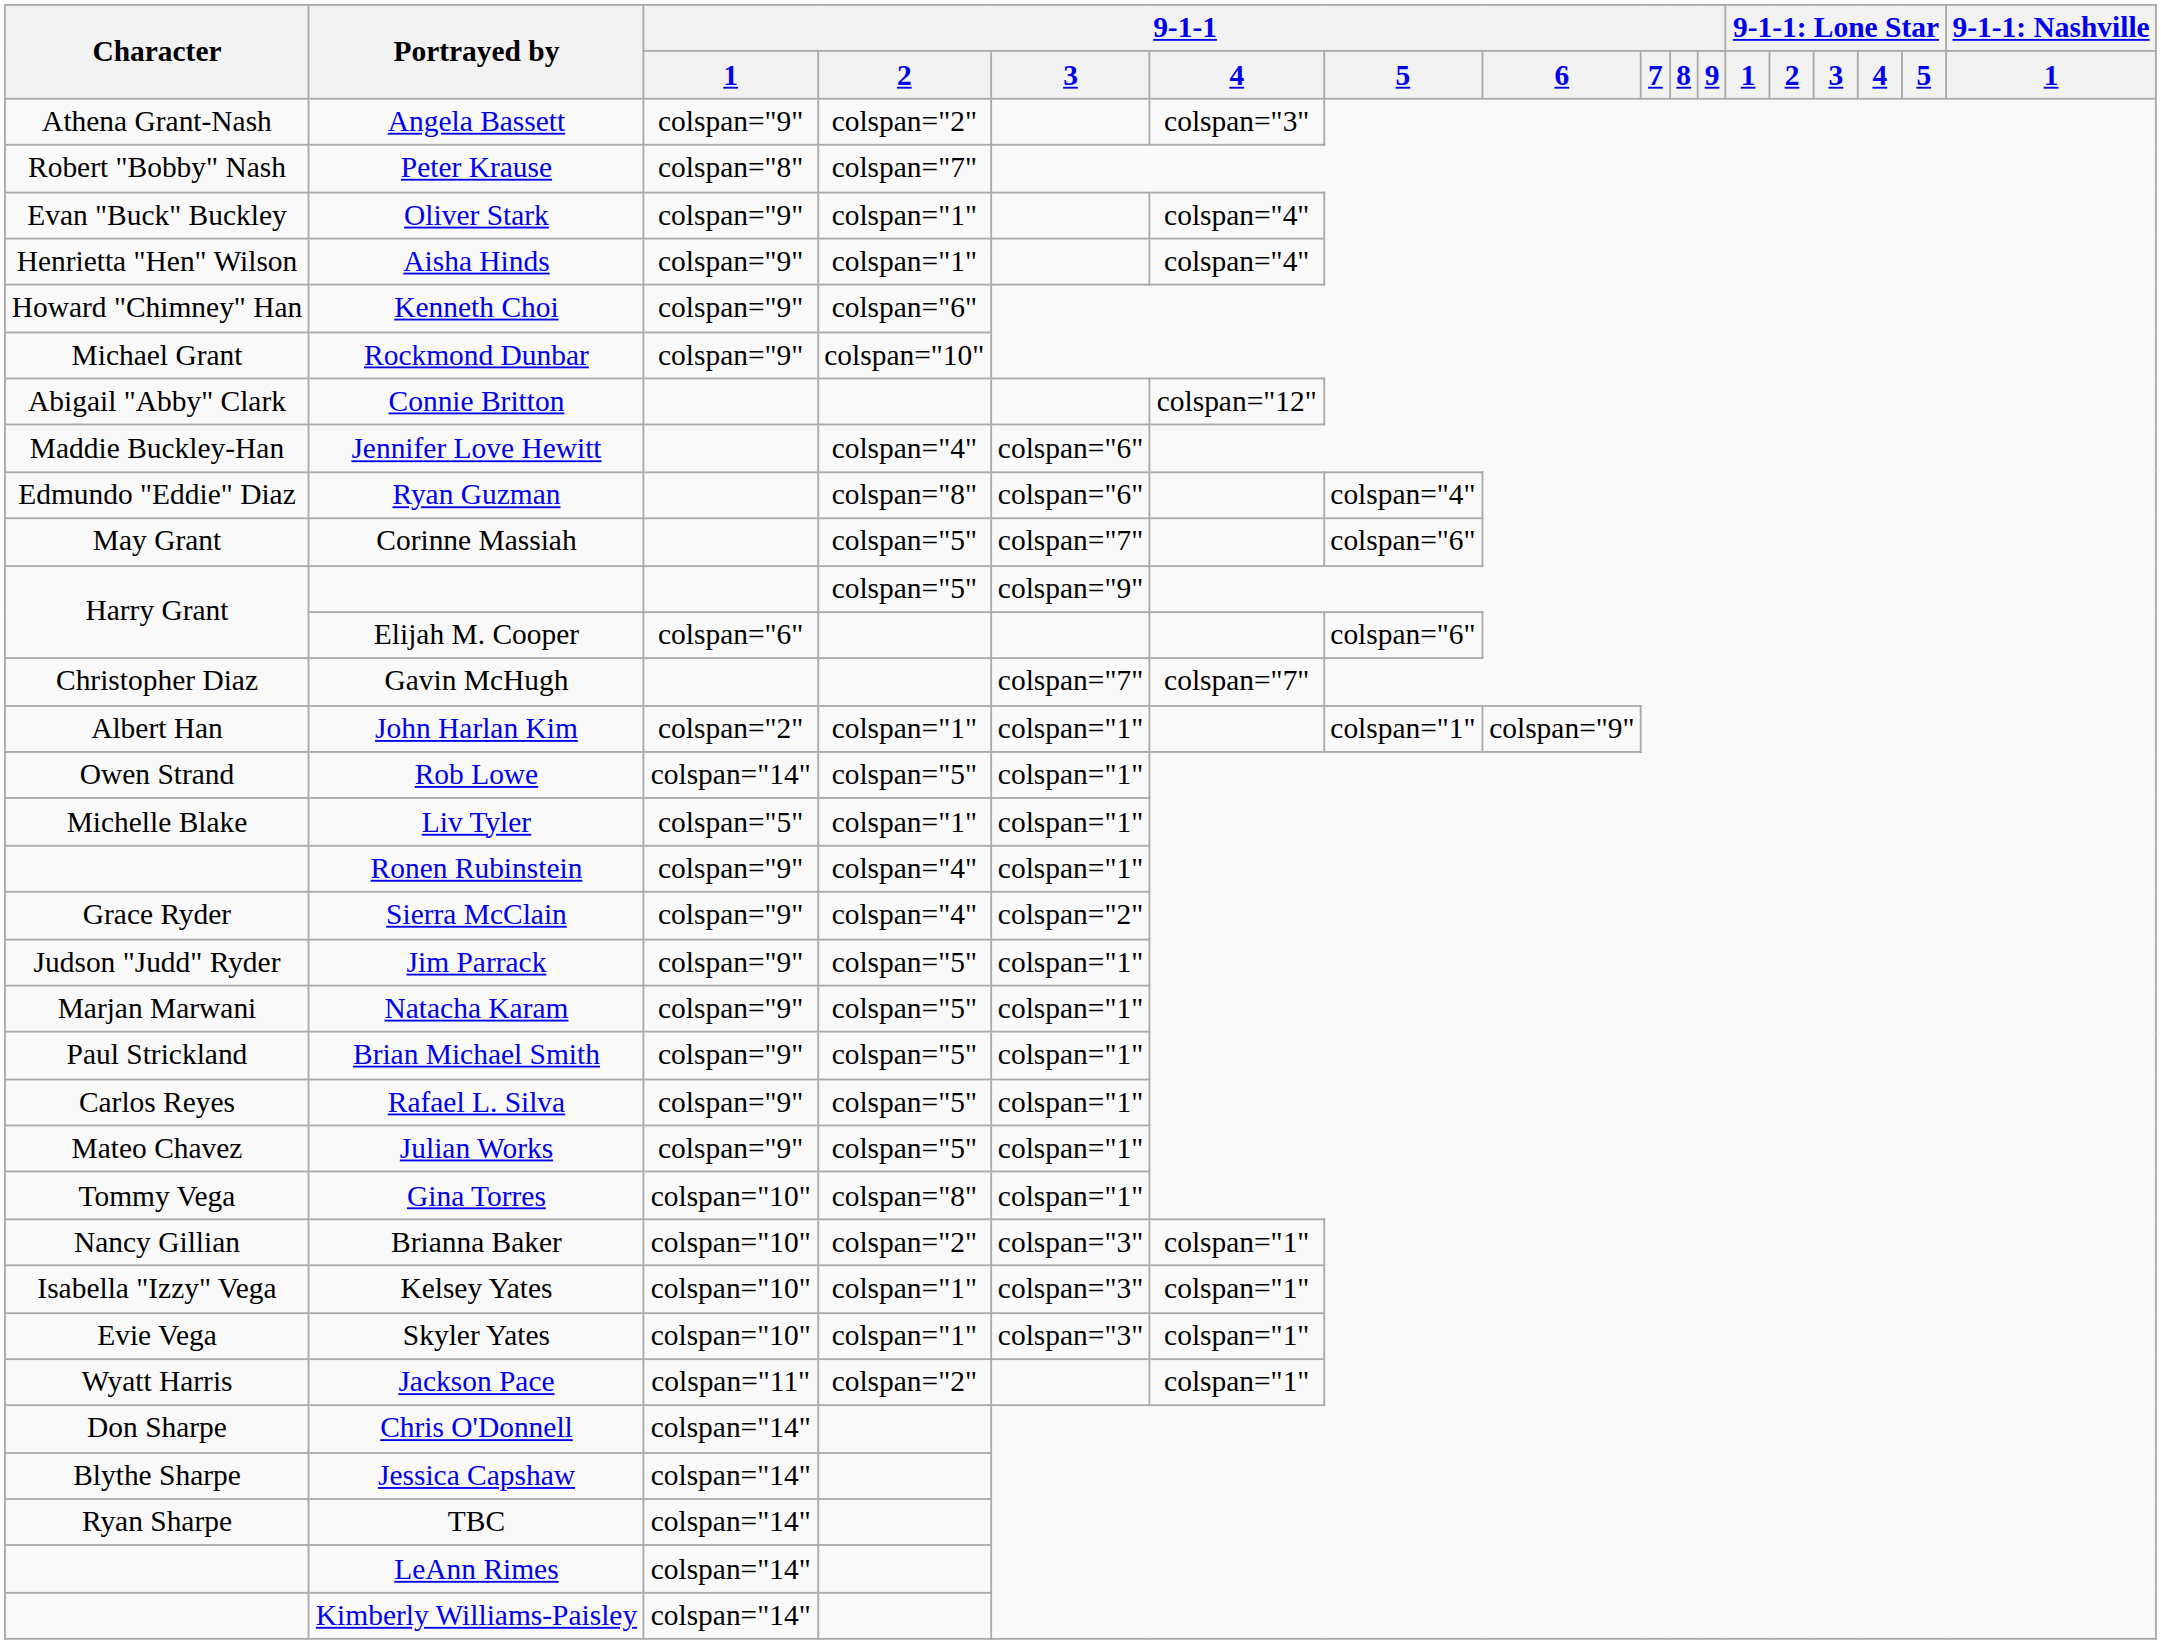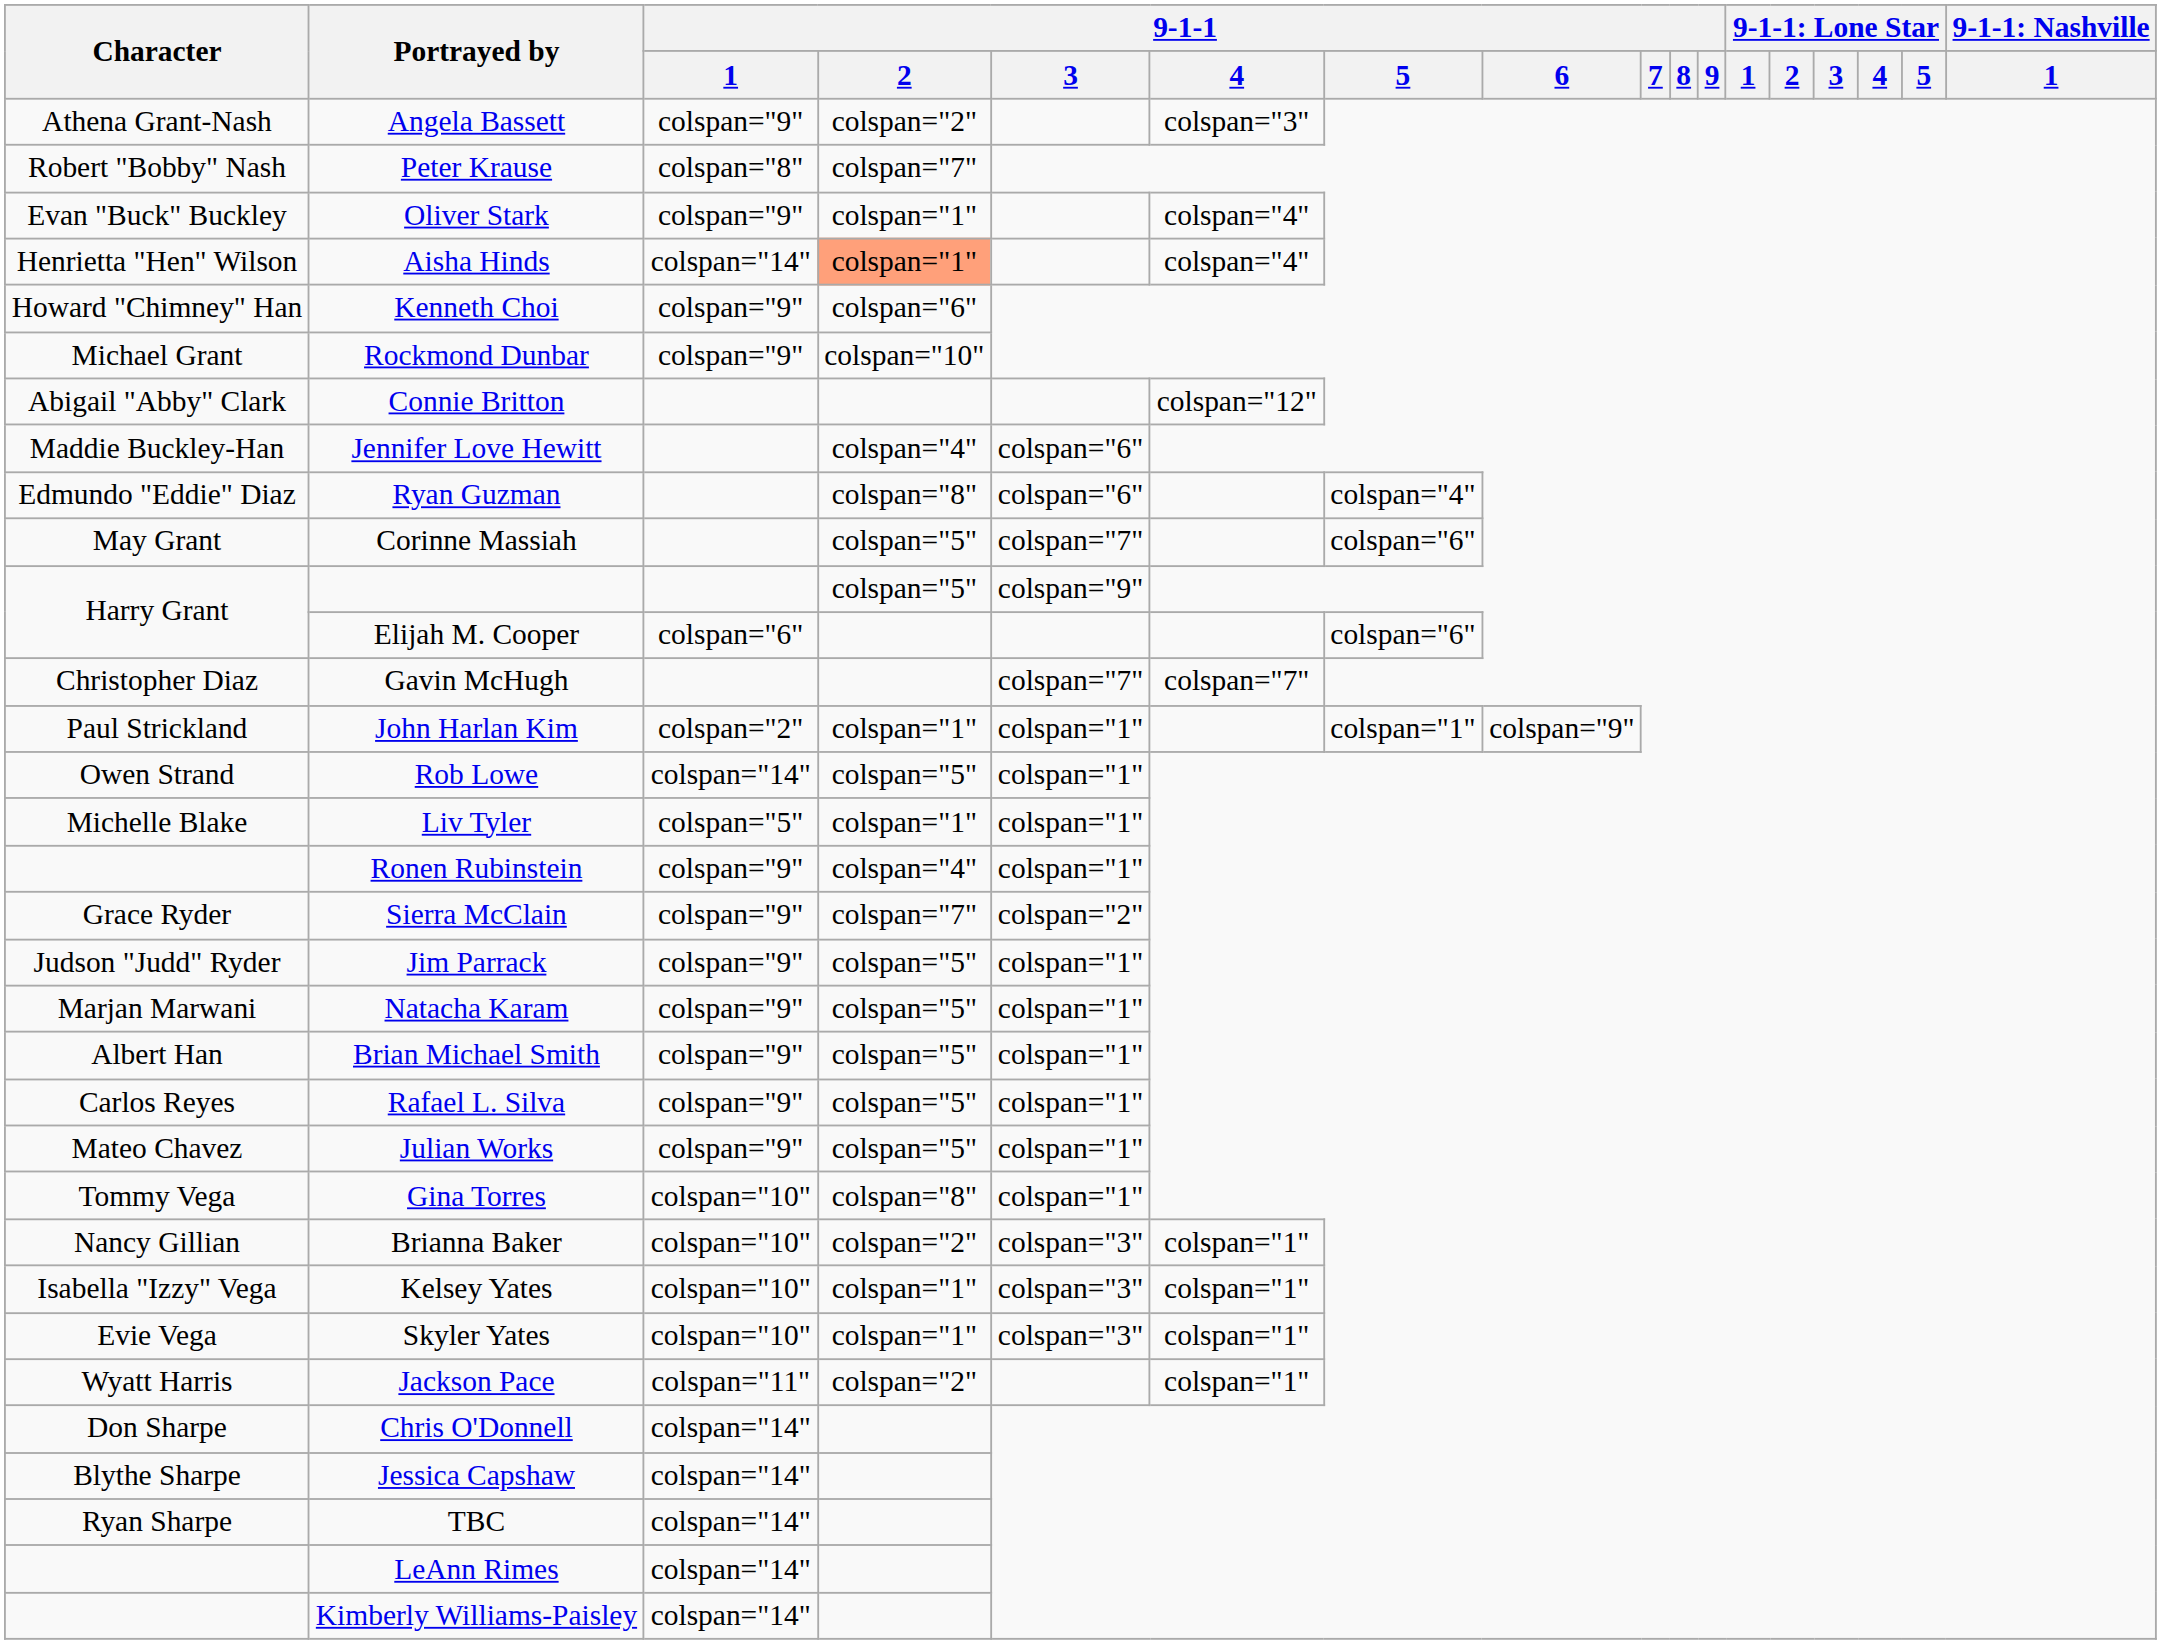(731, 261) colspan="9" -> (731, 261) colspan="14"
(904, 261) no background -> (904, 261) lightsalmon background
(157, 728) Albert Han -> (157, 728) Paul Strickland
(904, 914) colspan="4" -> (904, 914) colspan="7"
(157, 1055) Paul Strickland -> (157, 1055) Albert Han
